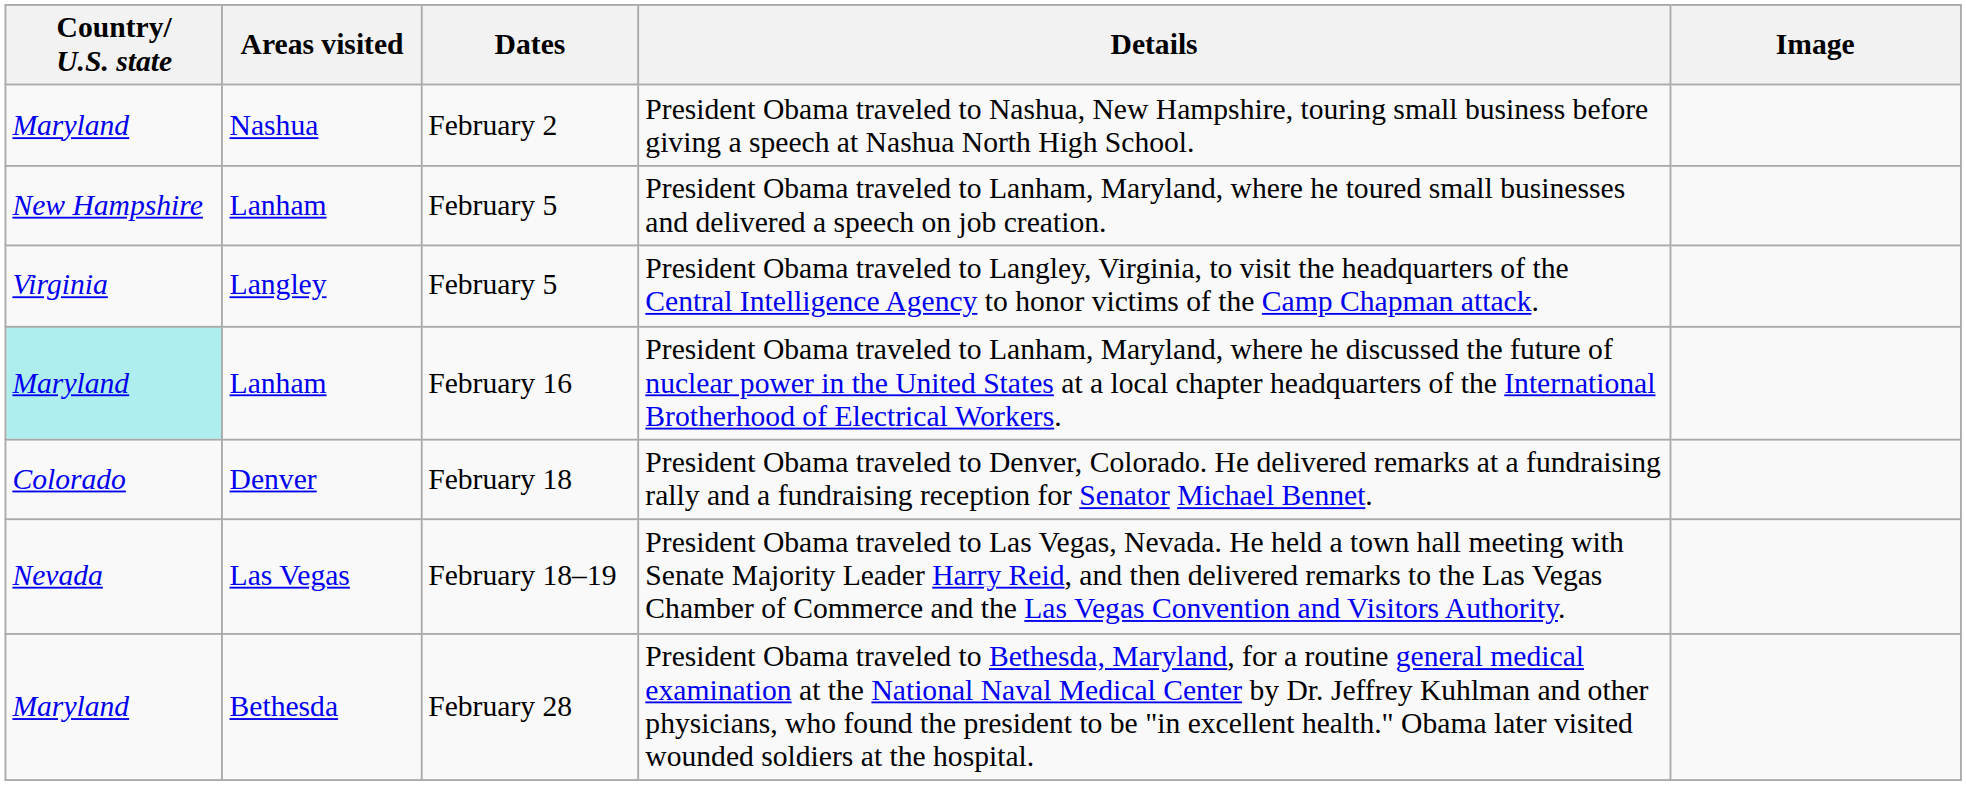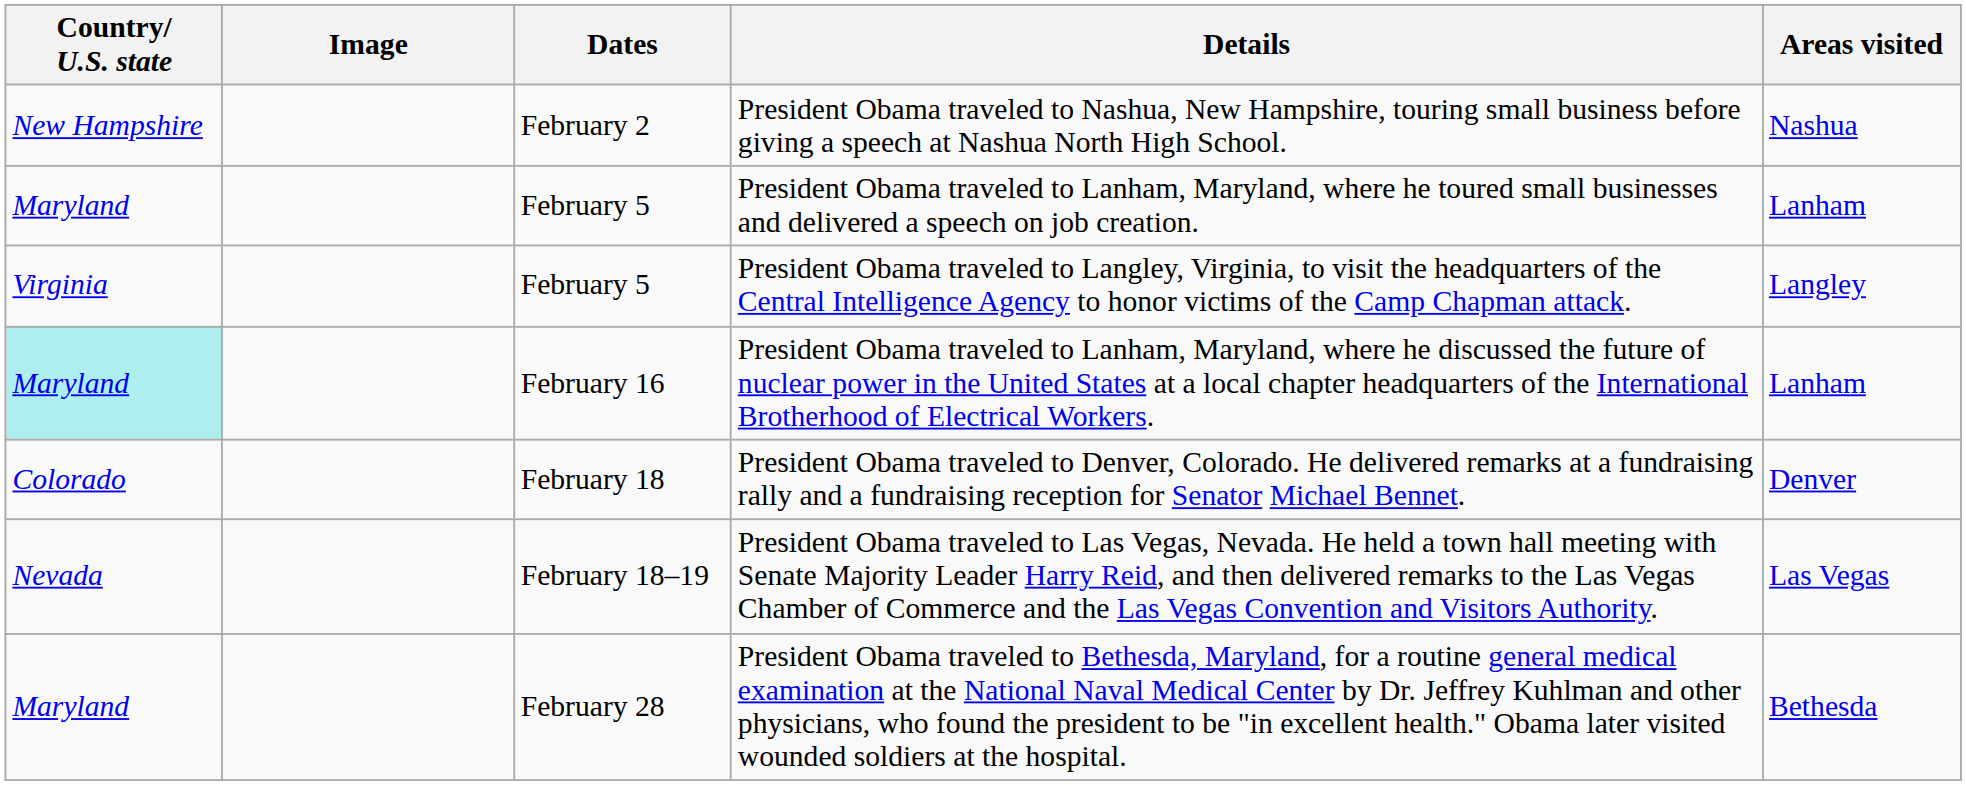columns swapped: (322, 44) <-> (1815, 44)
(71, 124) Maryland -> (108, 124) New Hampshire
(108, 205) New Hampshire -> (71, 205) Maryland
